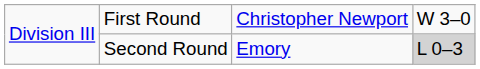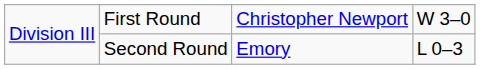(440, 49) lightgrey background -> (440, 49) no background
